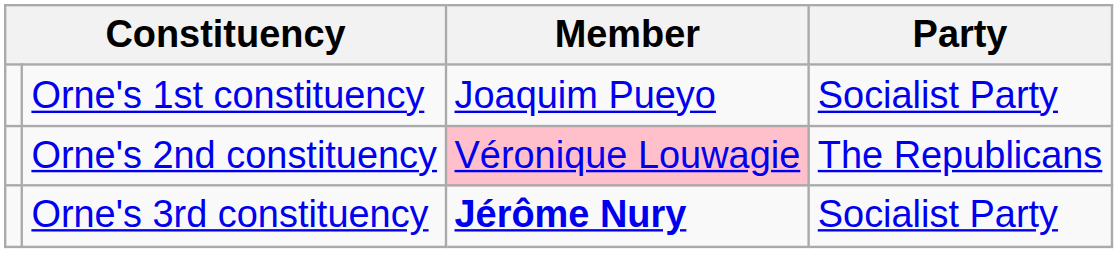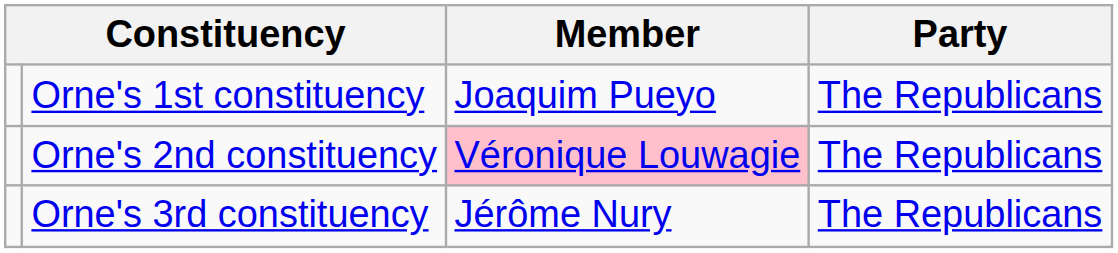(938, 94) Socialist Party -> (960, 94) The Republicans
(570, 214) bold -> (563, 214) normal
(938, 214) Socialist Party -> (960, 214) The Republicans
